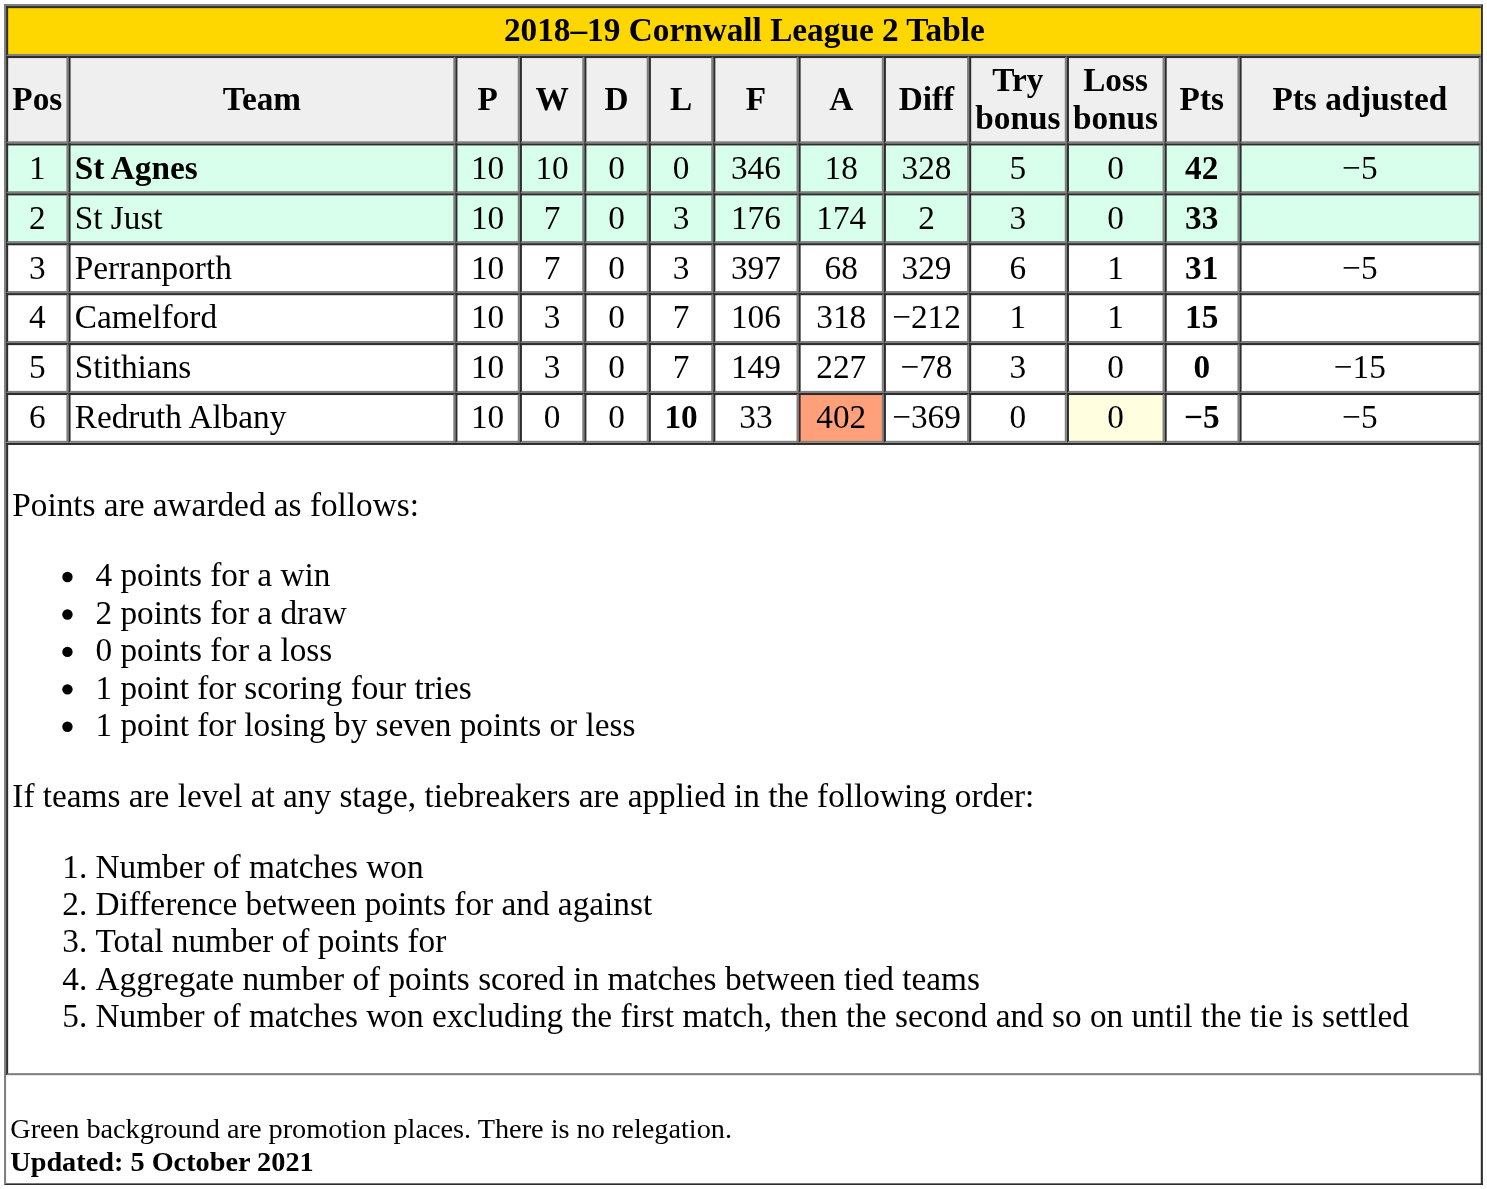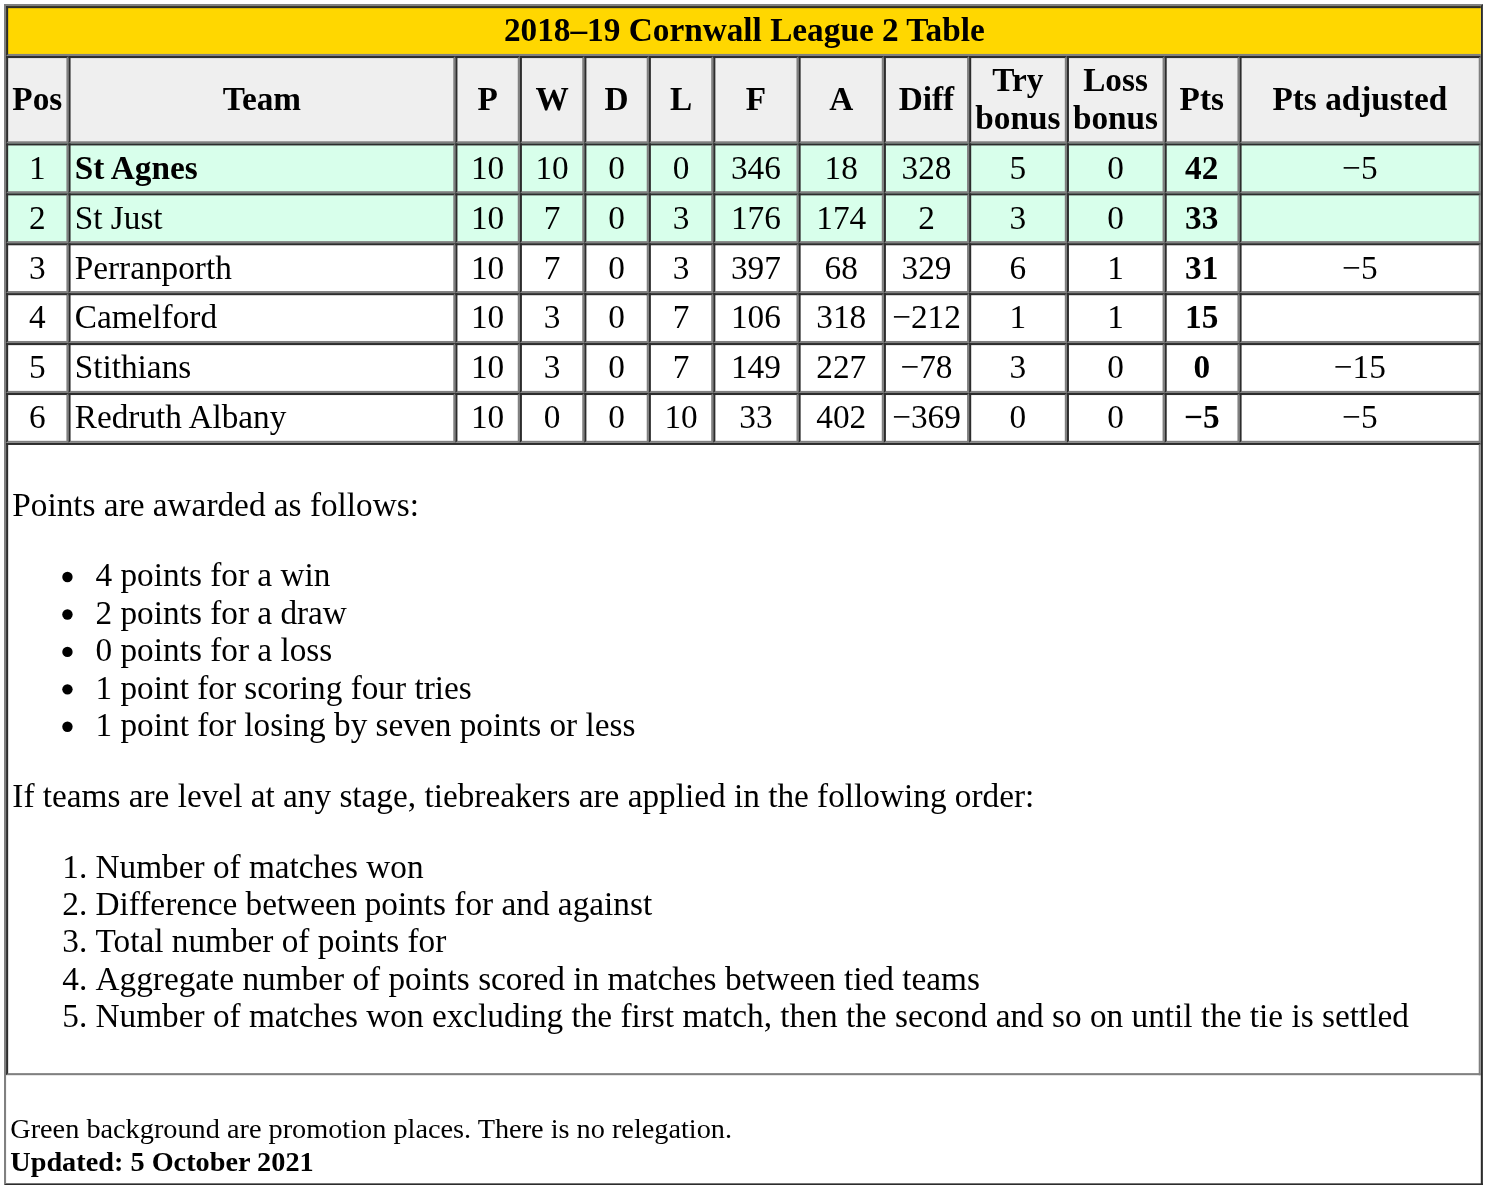(681, 417) bold -> (681, 417) normal
(841, 417) lightsalmon background -> (841, 417) no background
(1115, 417) lightyellow background -> (1115, 417) no background
